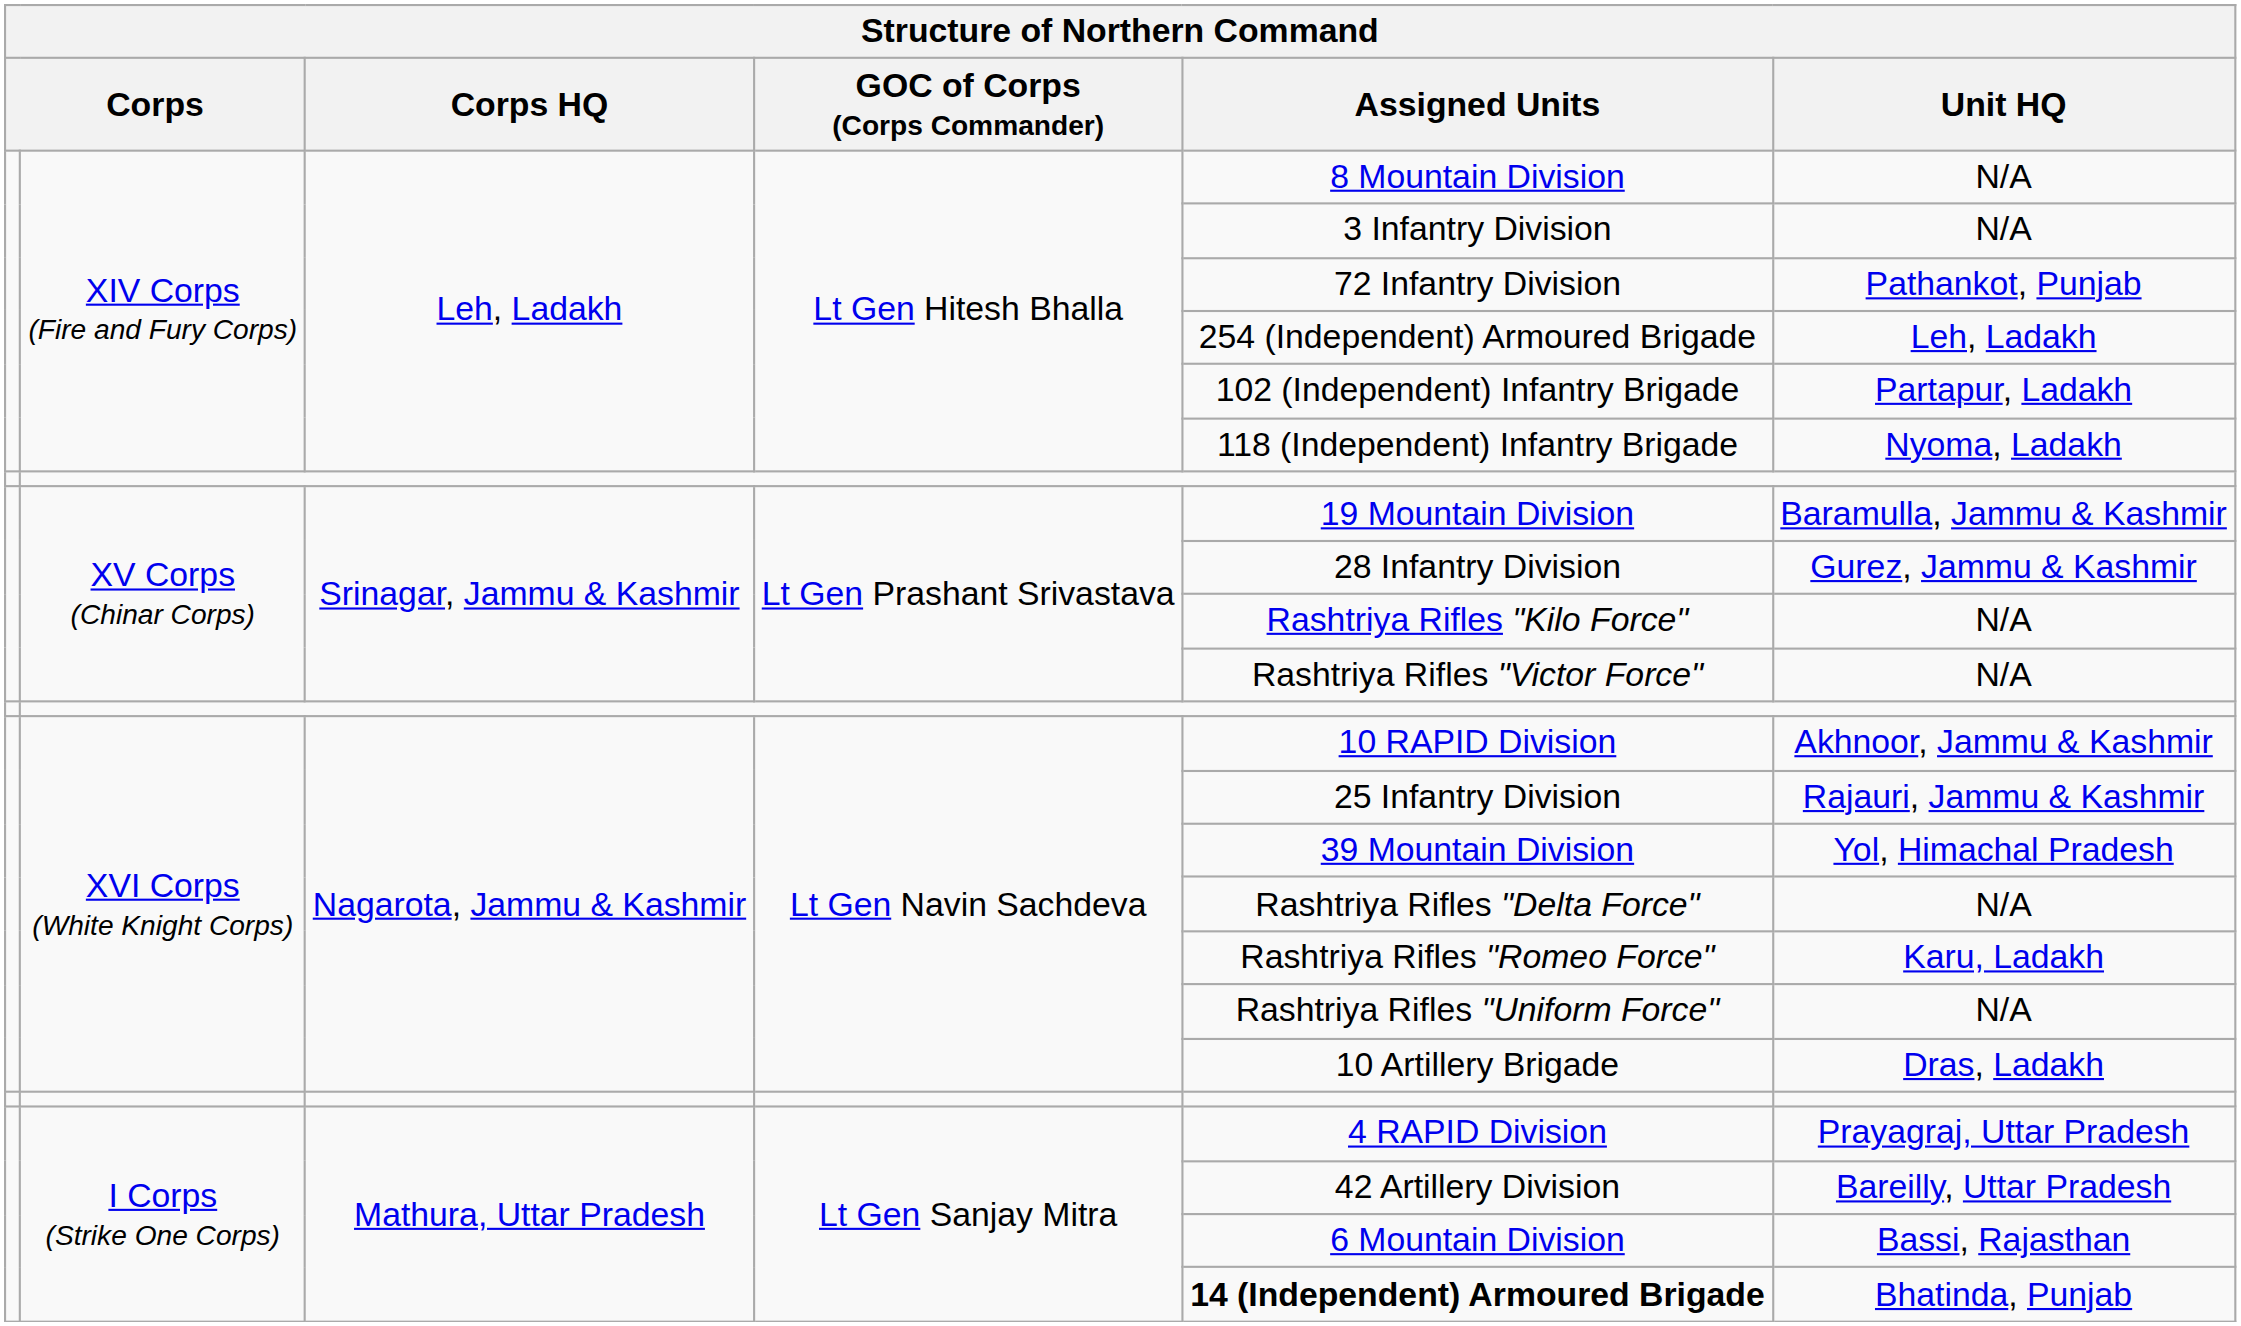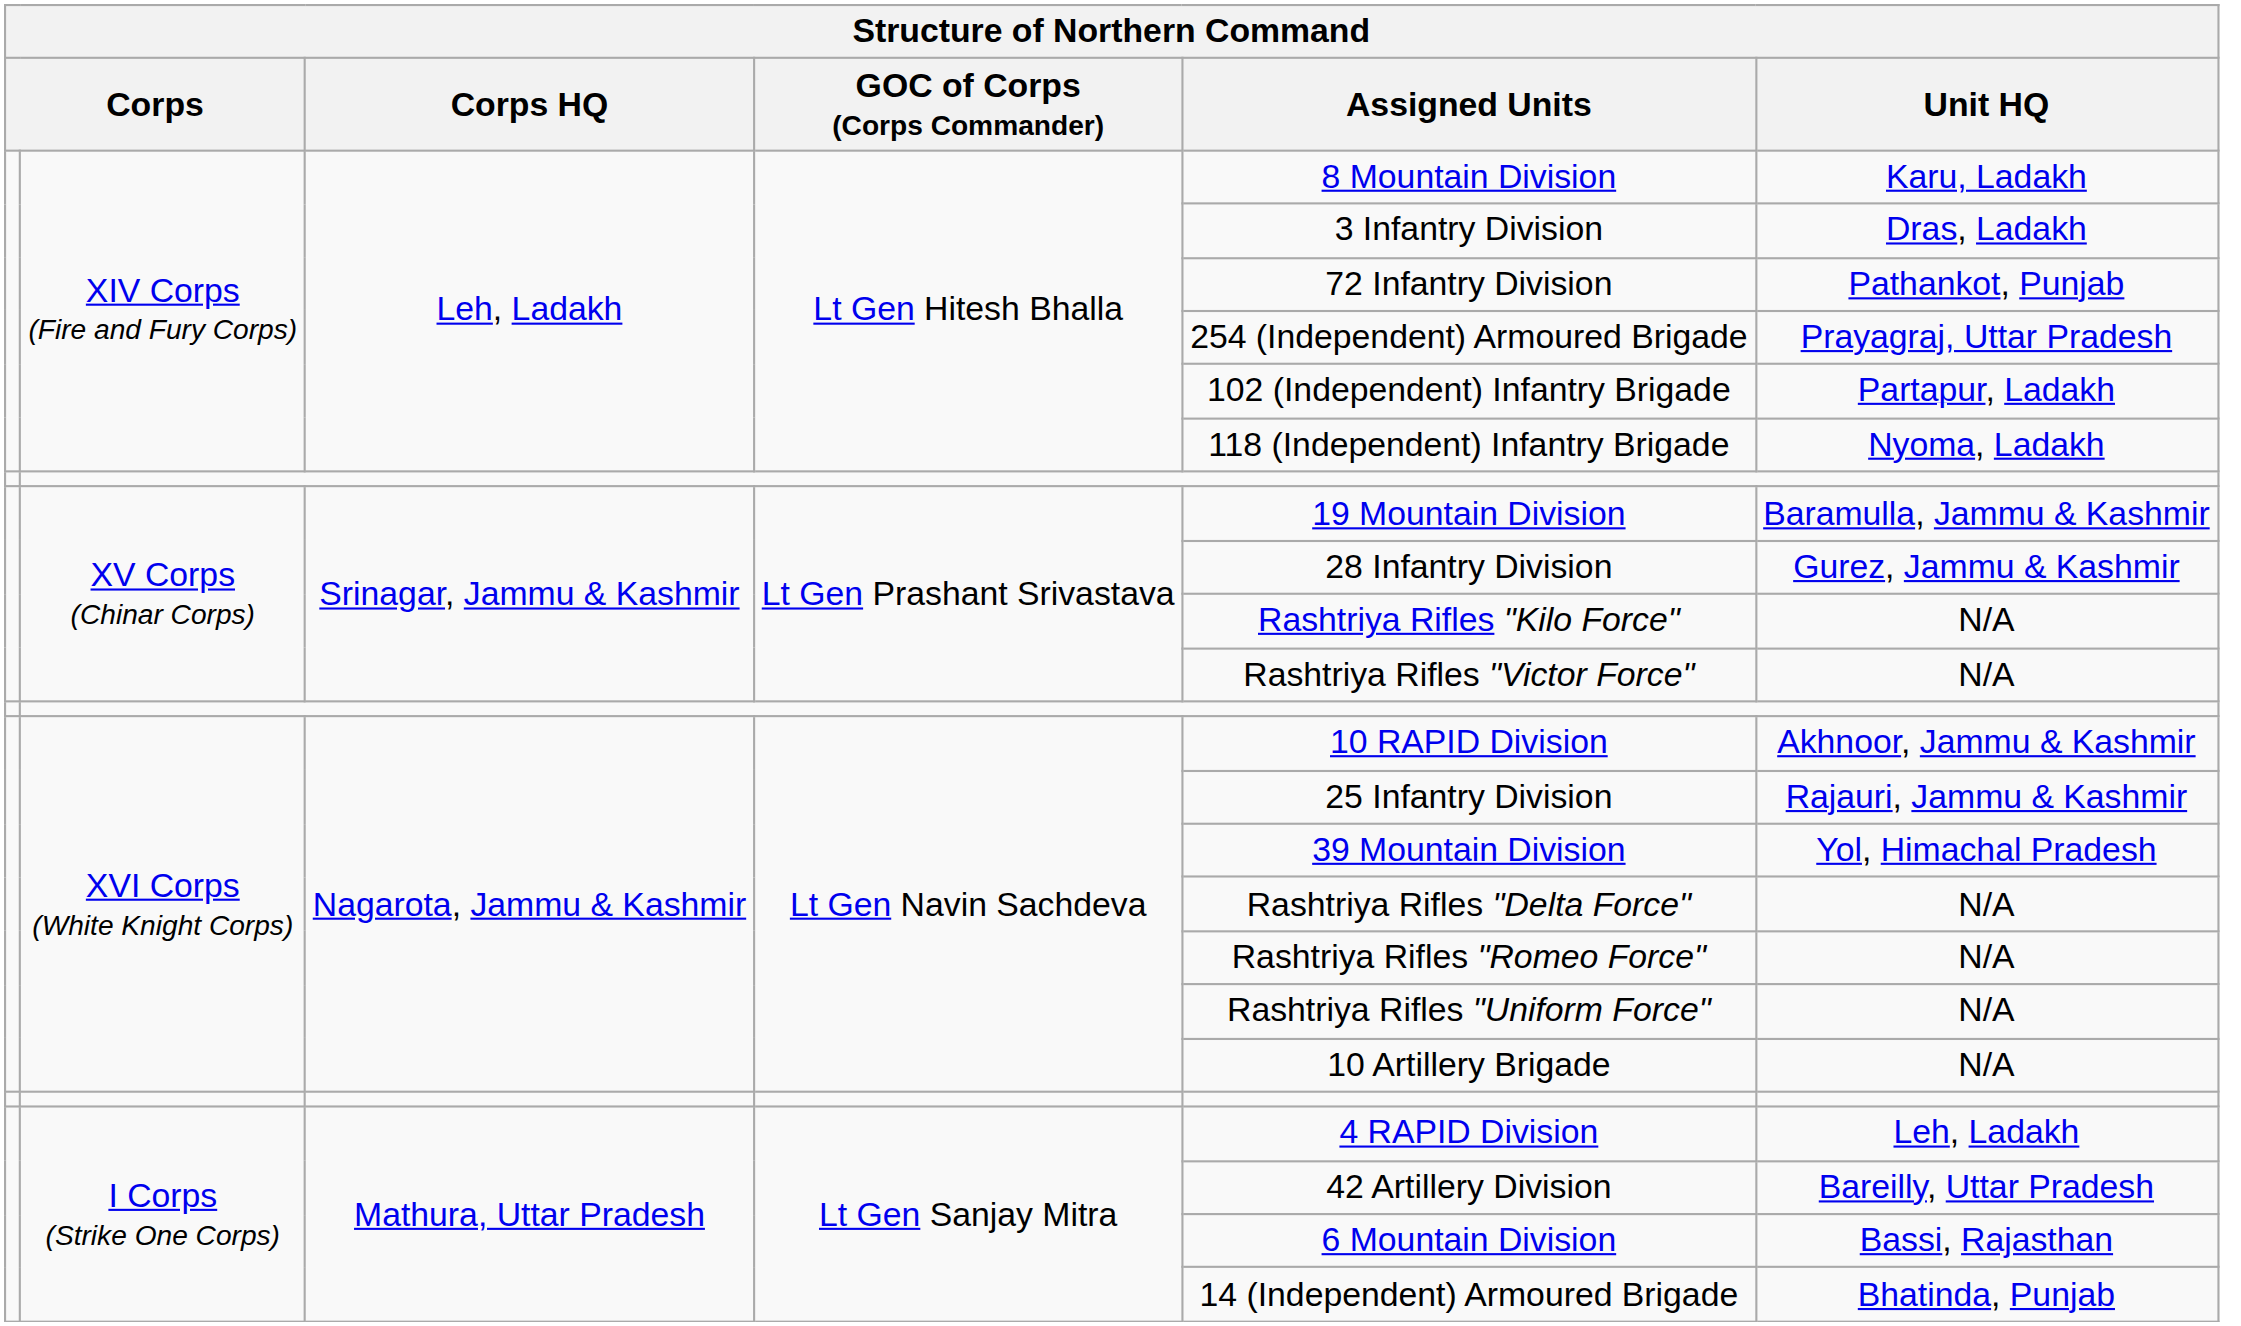(2004, 176) N/A -> (1986, 176) Karu, Ladakh
(2004, 229) N/A -> (1986, 229) Dras, Ladakh
(2004, 336) Leh, Ladakh -> (1986, 336) Prayagraj, Uttar Pradesh
(2004, 957) Karu, Ladakh -> (1986, 957) N/A
(2004, 1064) Dras, Ladakh -> (1986, 1064) N/A
(2004, 1133) Prayagraj, Uttar Pradesh -> (1986, 1133) Leh, Ladakh
(1477, 1293) bold -> (1469, 1293) normal
